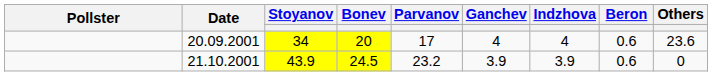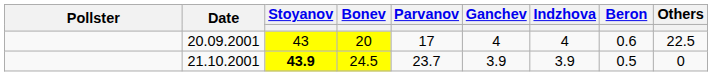(301, 41) 34 -> (301, 41) 43
(681, 41) 23.6 -> (681, 41) 22.5
(301, 61) normal -> (301, 61) bold
(427, 61) 23.2 -> (427, 61) 23.7
(626, 61) 0.6 -> (626, 61) 0.5
